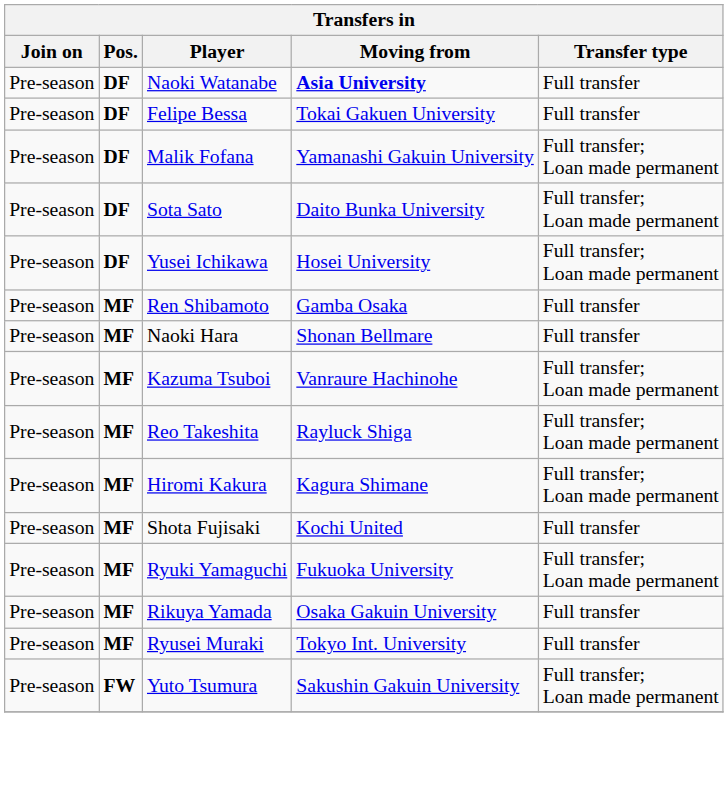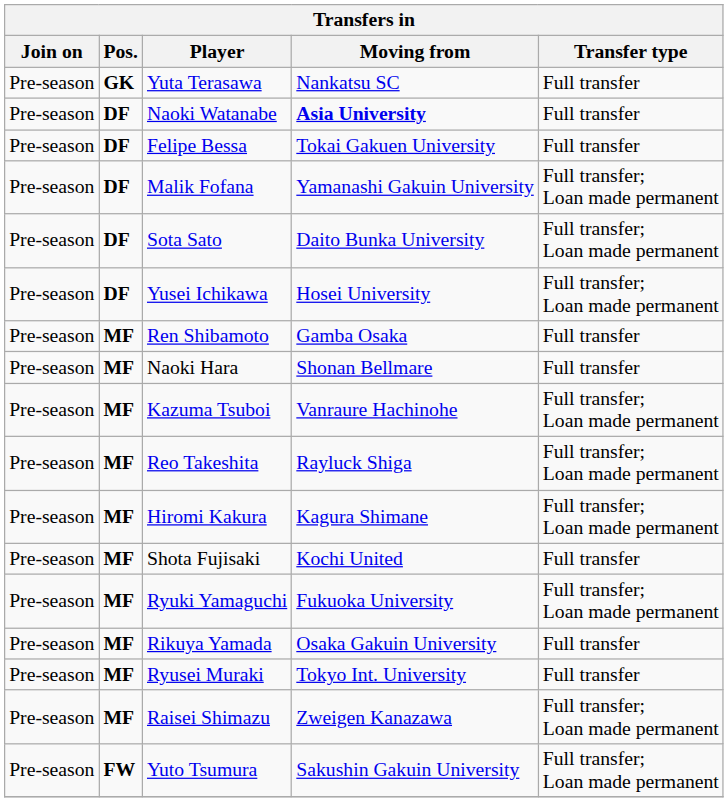+ row: (204, 82)
+ row: (208, 716)
